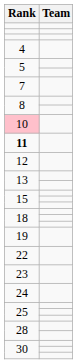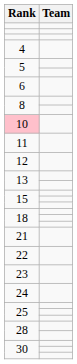(22, 86) 7 -> (22, 86) 6
(22, 142) bold -> (22, 142) normal
(22, 236) 19 -> (22, 236) 21
